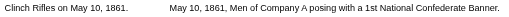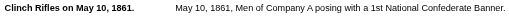(66, 8) normal -> (69, 8) bold
